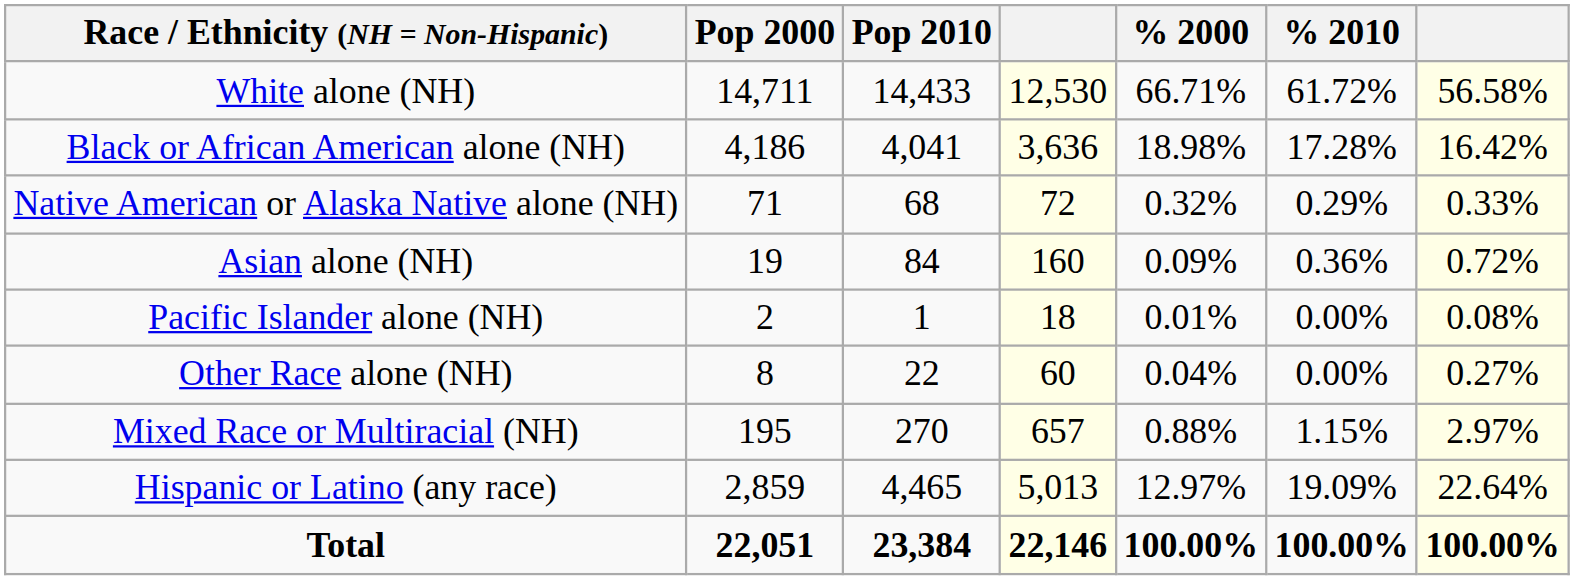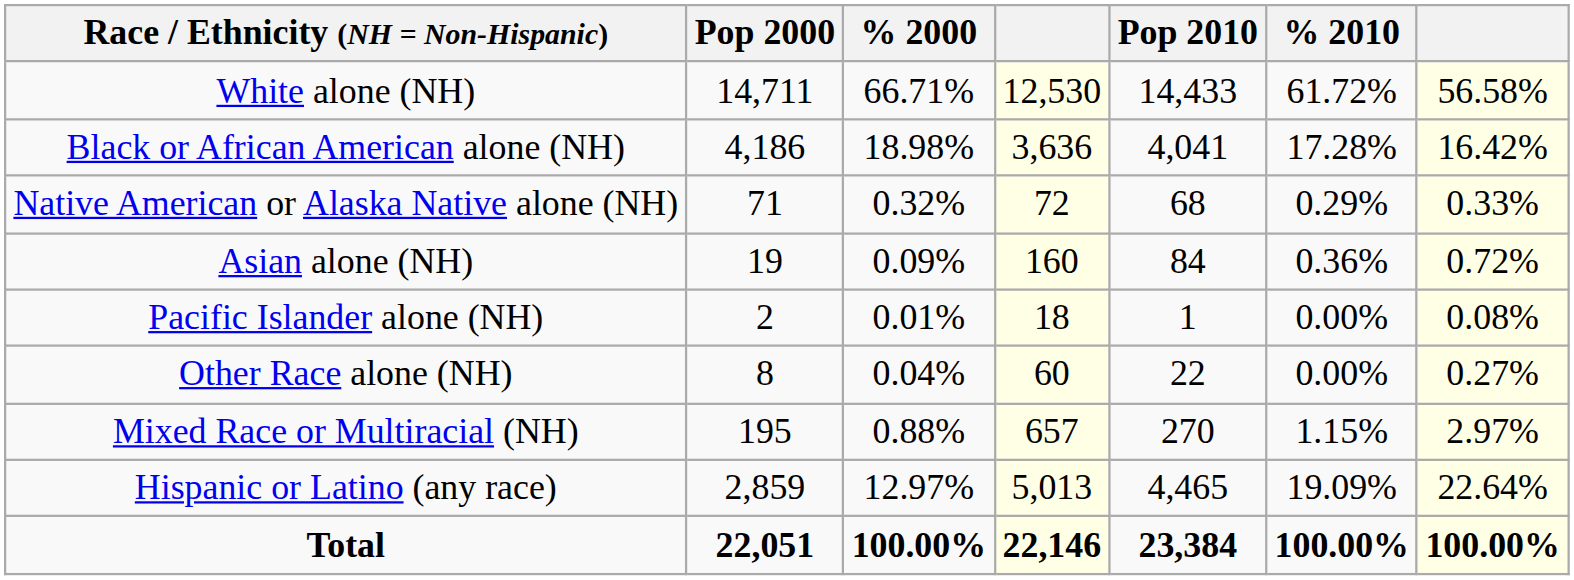columns swapped: (922, 32) <-> (1191, 32)
